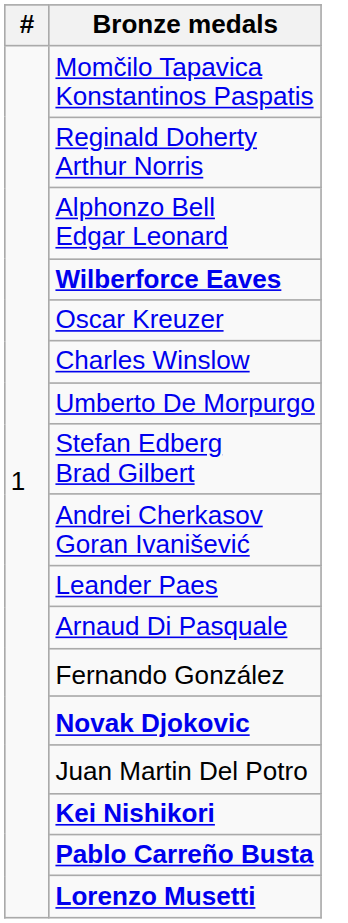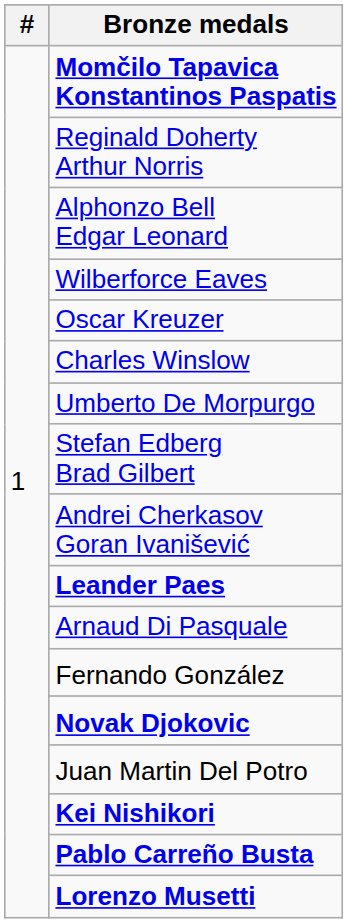(184, 81) normal -> (196, 81) bold
(168, 278) bold -> (161, 278) normal
(137, 585) normal -> (140, 585) bold
